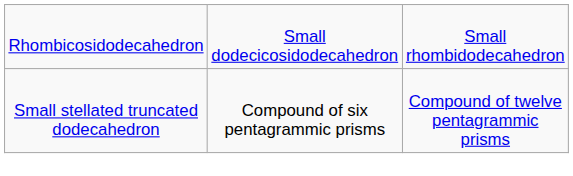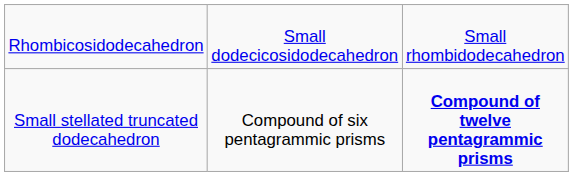(485, 120) normal -> (485, 129) bold
